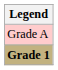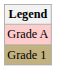(29, 54) bold -> (27, 54) normal
